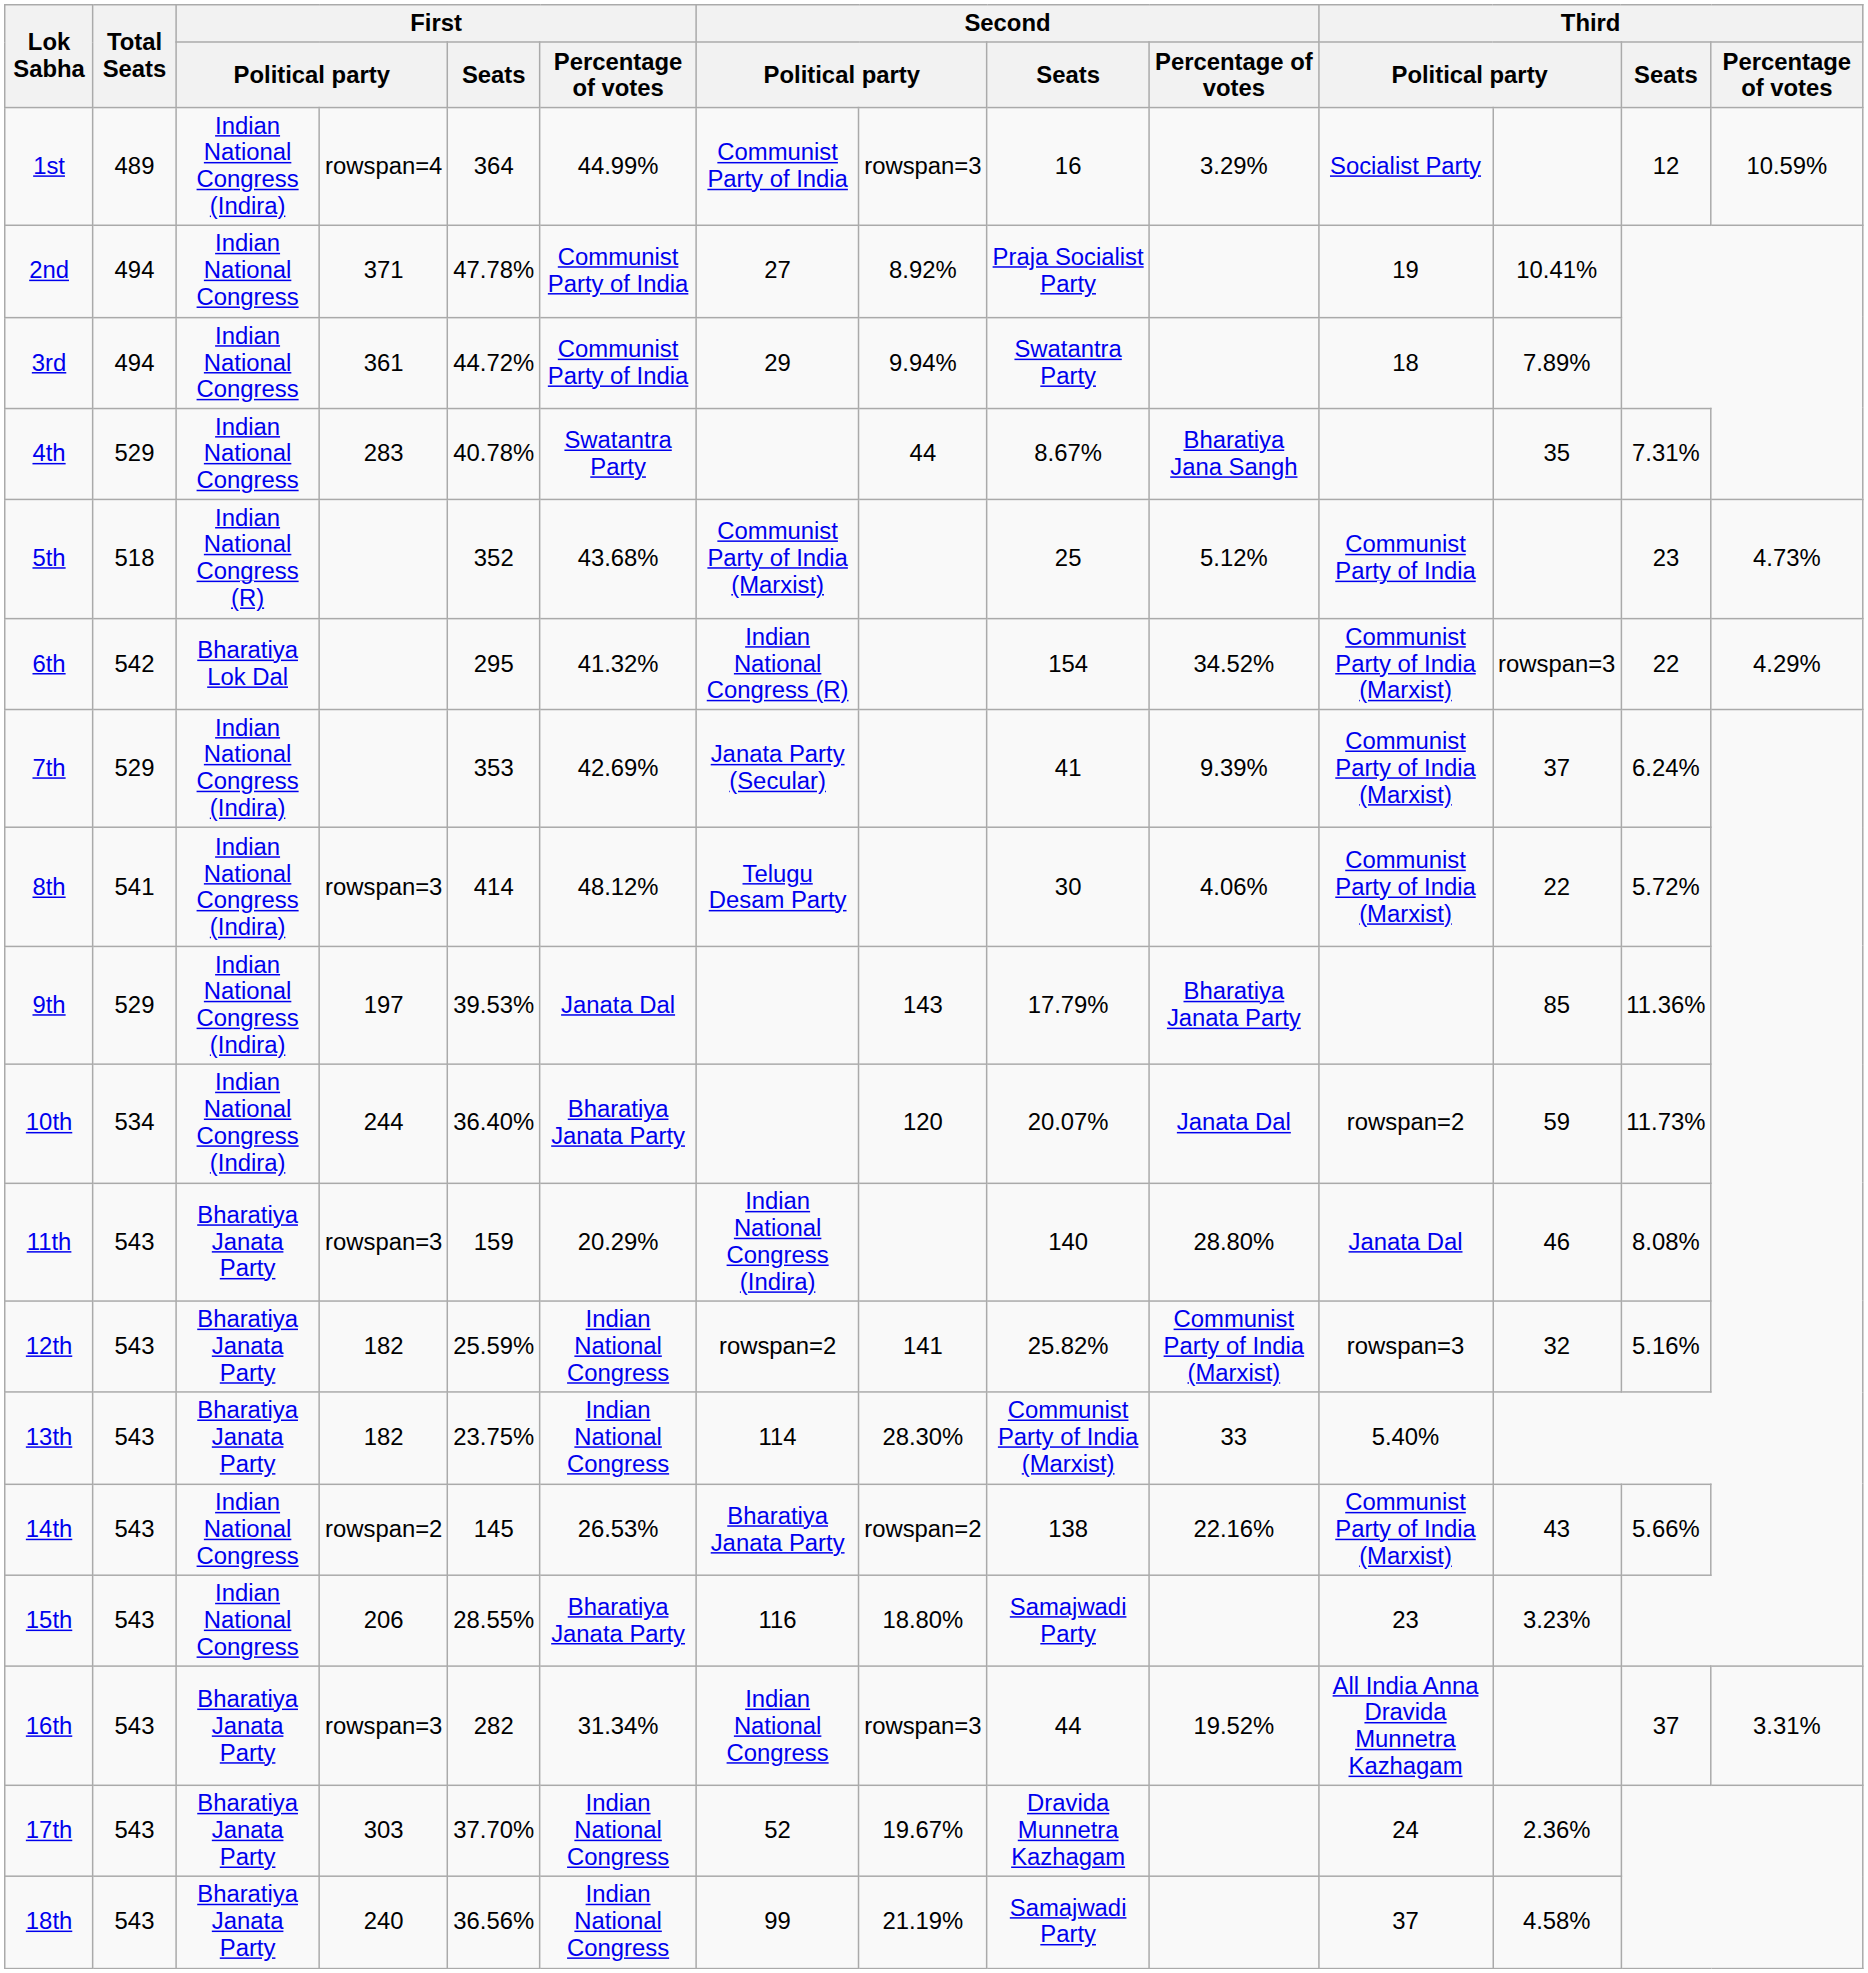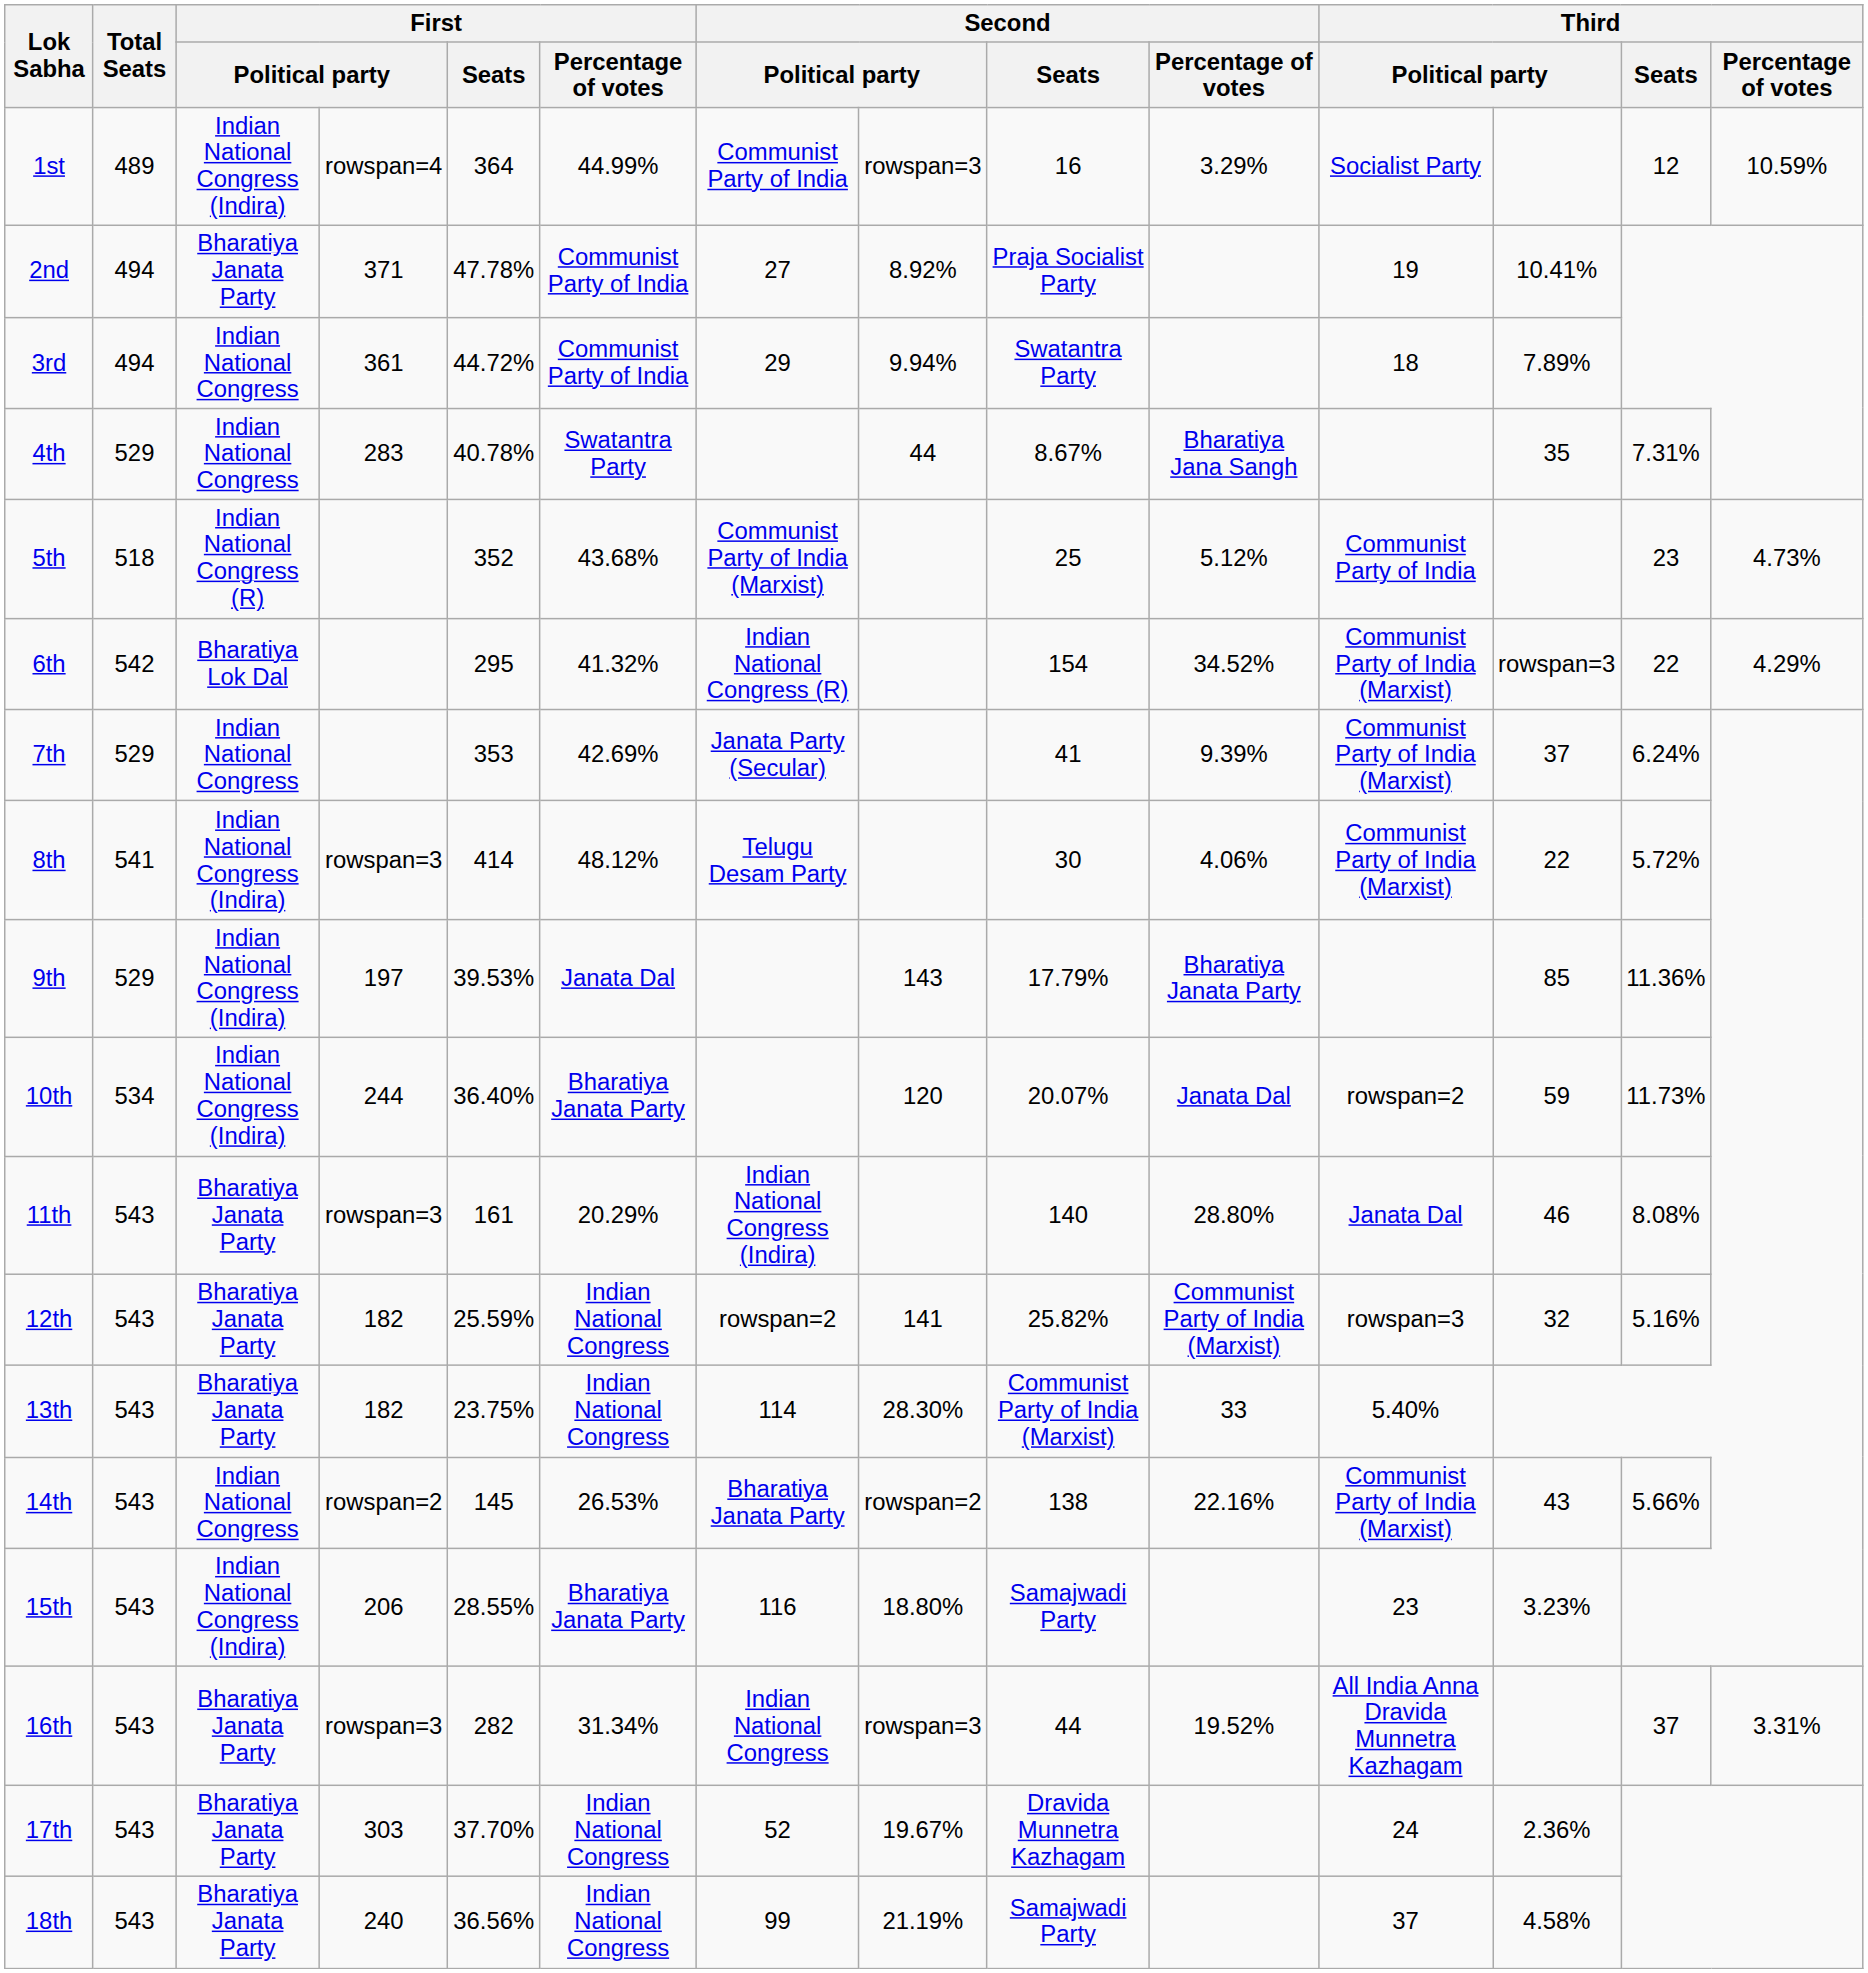(248, 270) Indian National Congress -> (248, 270) Bharatiya Janata Party
(248, 768) Indian National Congress (Indira) -> (248, 754) Indian National Congress
(494, 1241) 159 -> (494, 1214) 161
(248, 1620) Indian National Congress -> (248, 1607) Indian National Congress (Indira)
